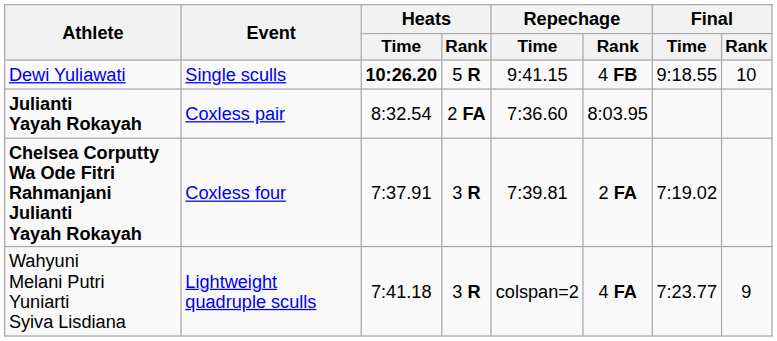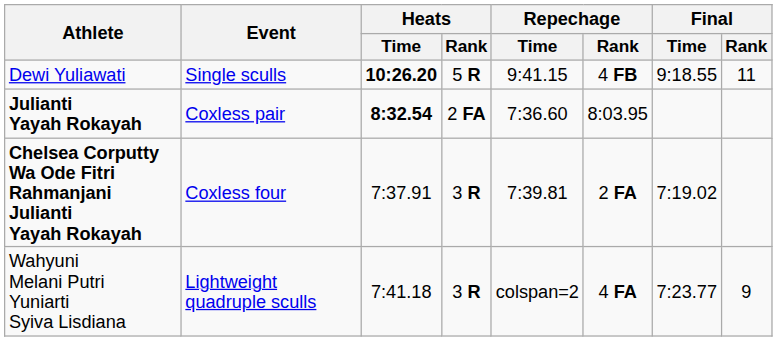(746, 75) 10 -> (746, 75) 11
(401, 114) normal -> (401, 114) bold
